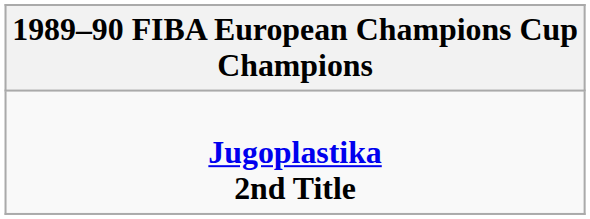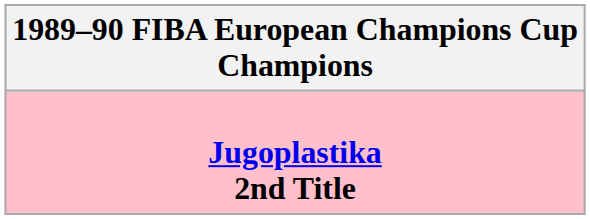(295, 169) no background -> (295, 169) pink background
